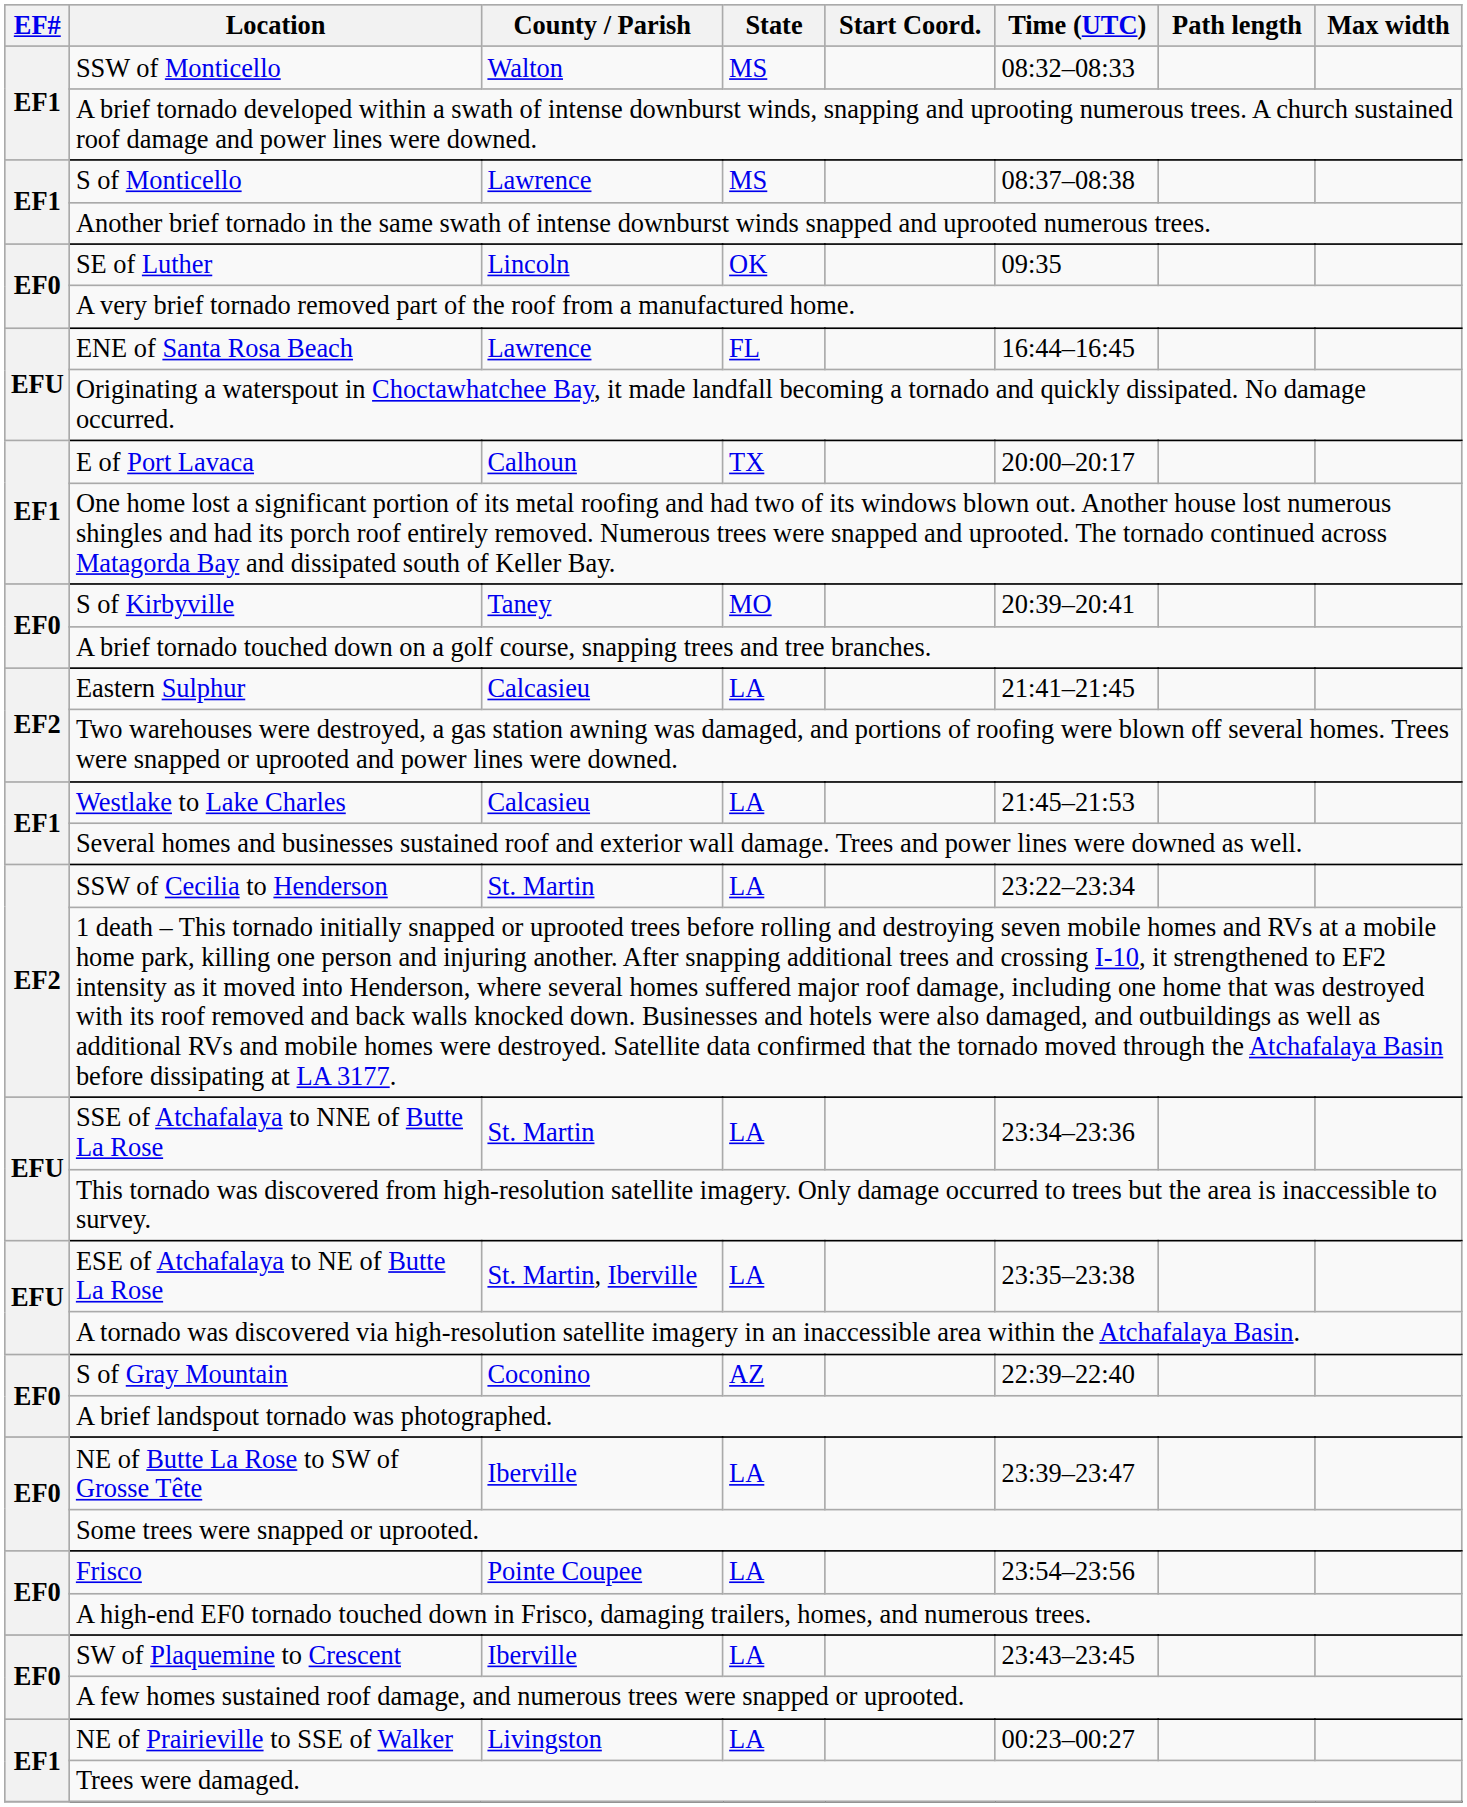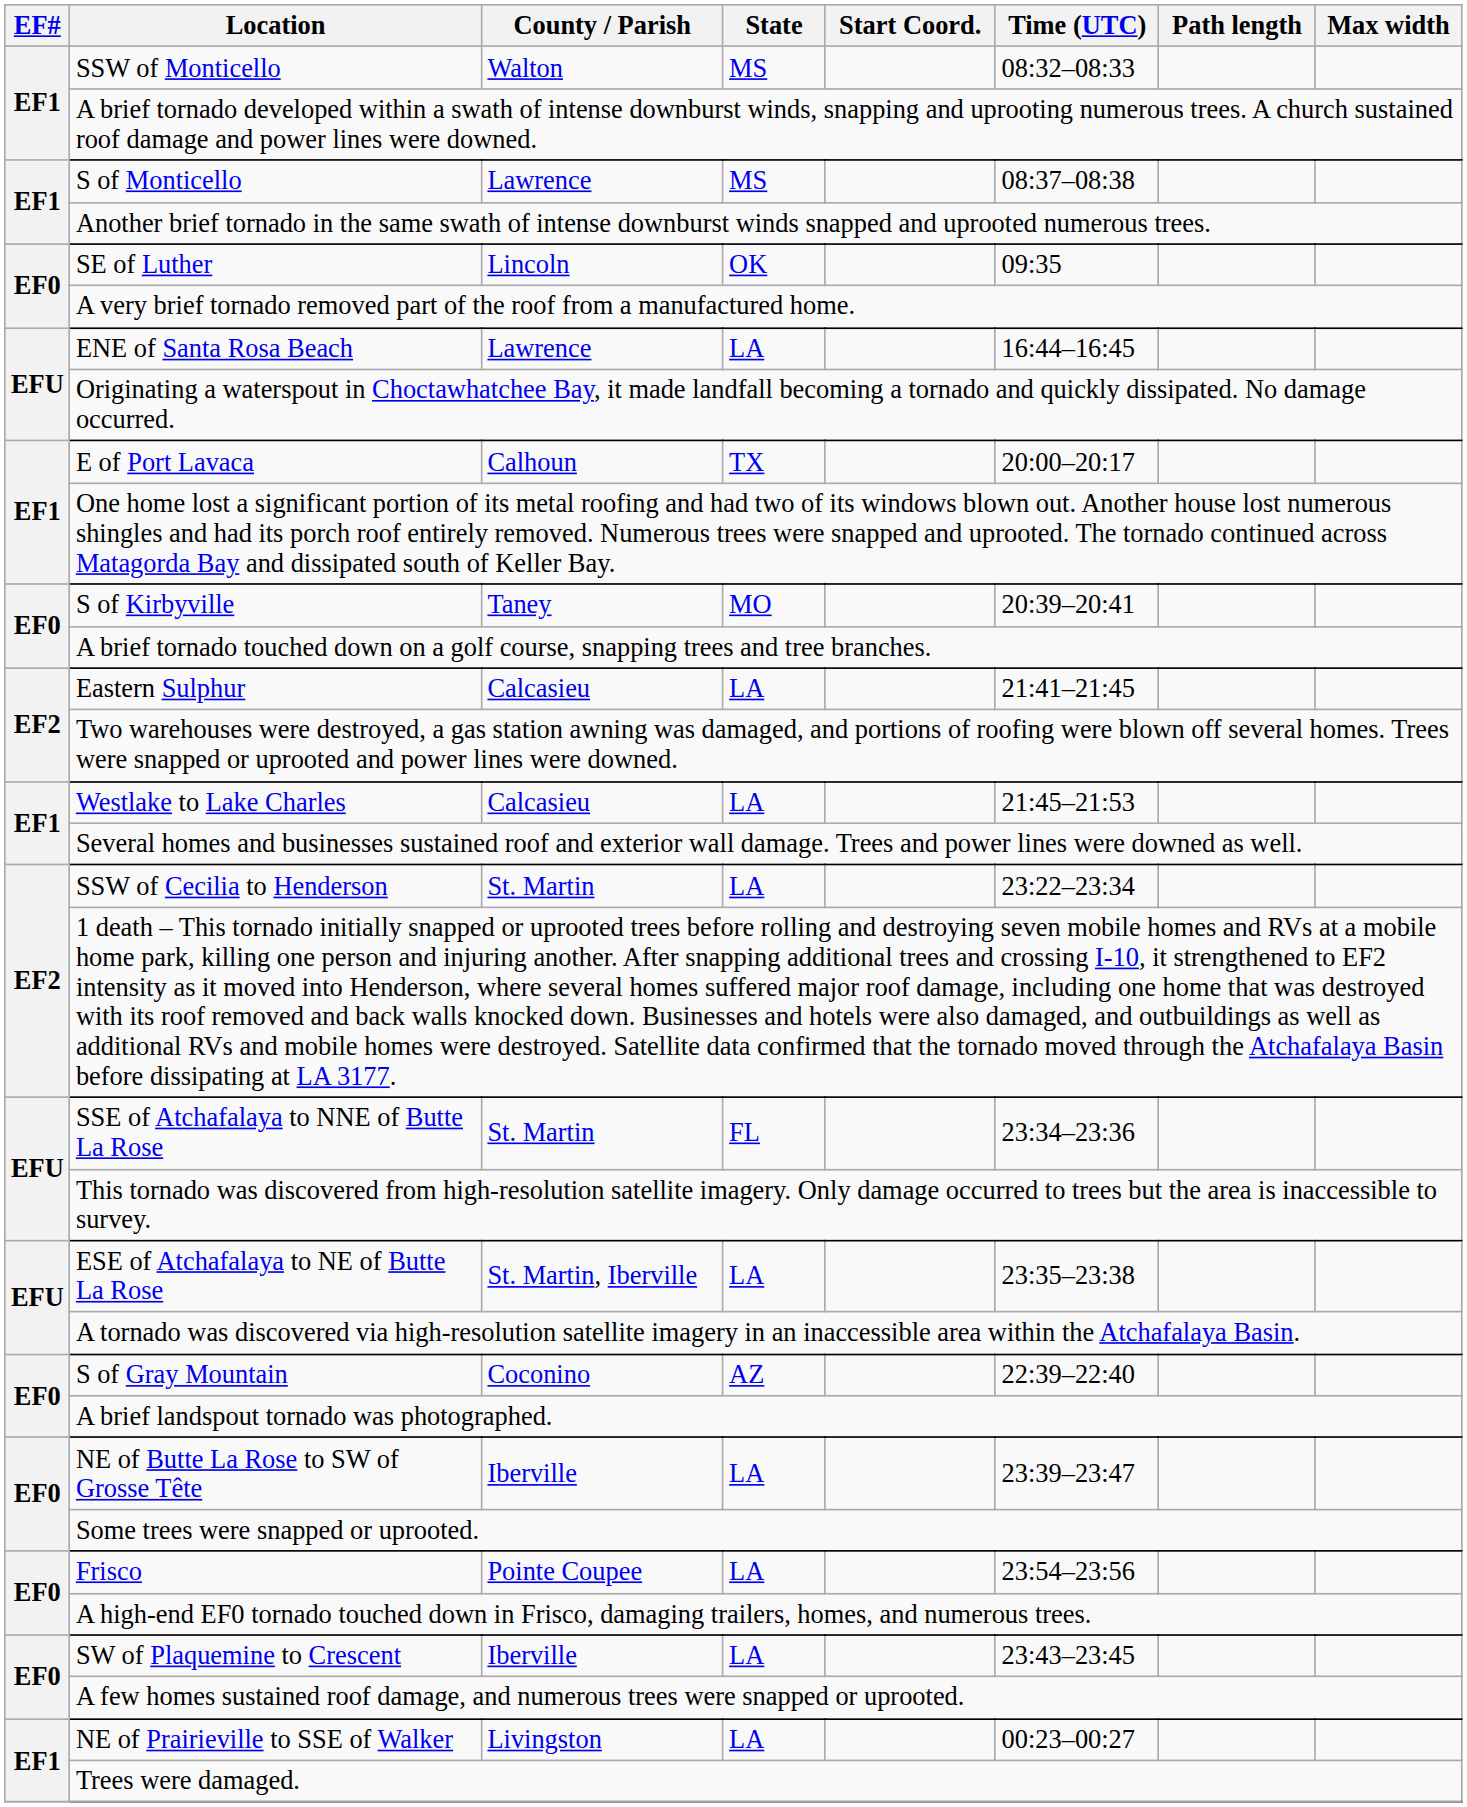(745, 348) FL -> (747, 348) LA
(747, 1132) LA -> (745, 1132) FL
